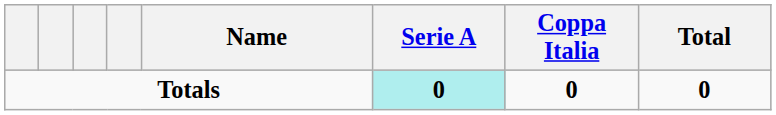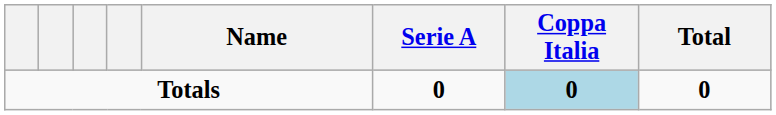(439, 89) paleturquoise background -> (439, 89) no background
(572, 89) no background -> (572, 89) lightblue background
